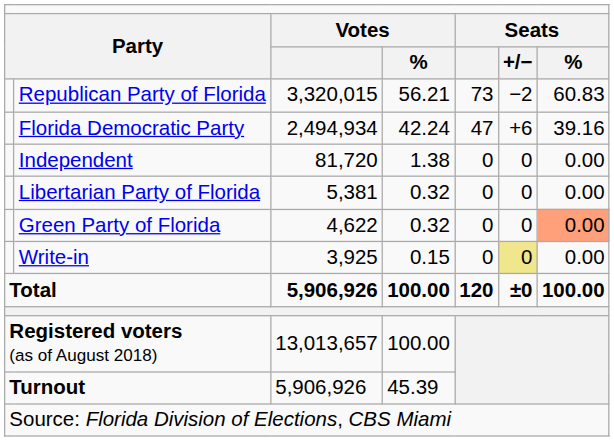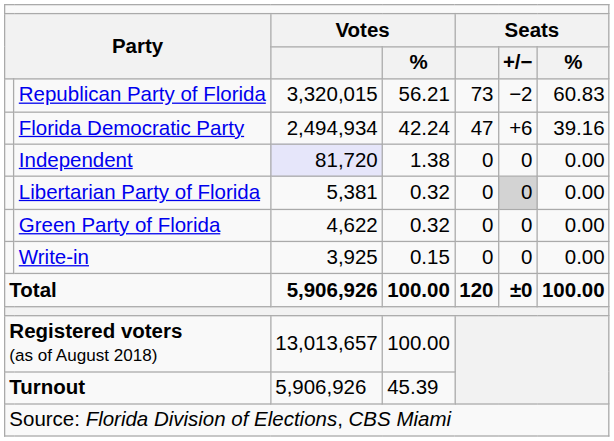(346, 160) no background -> (346, 160) lavender background
(527, 192) no background -> (527, 192) lightgrey background
(585, 225) lightsalmon background -> (585, 225) no background
(527, 257) khaki background -> (527, 257) no background
